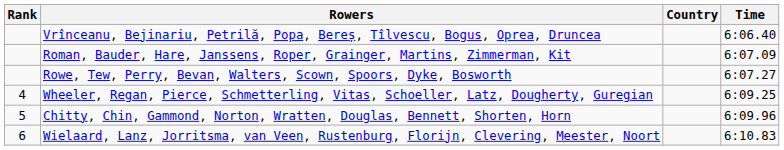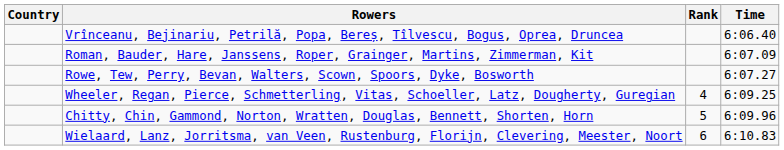columns swapped: (22, 15) <-> (692, 15)
